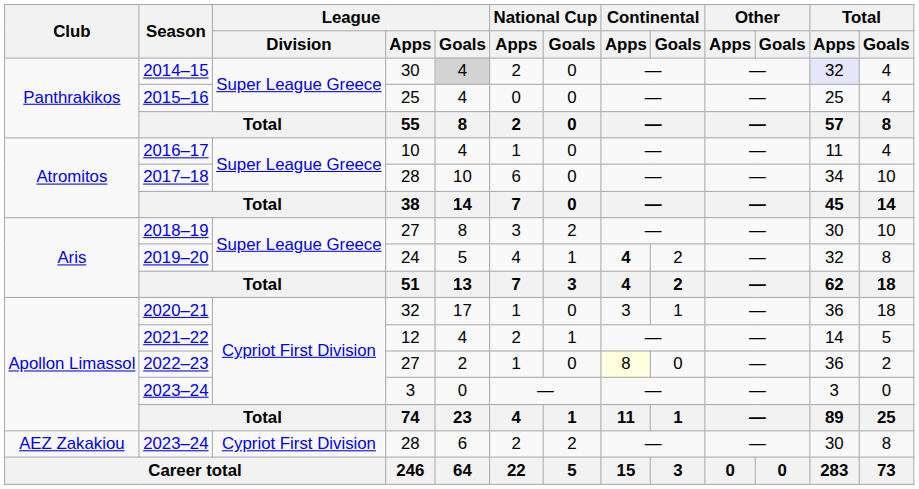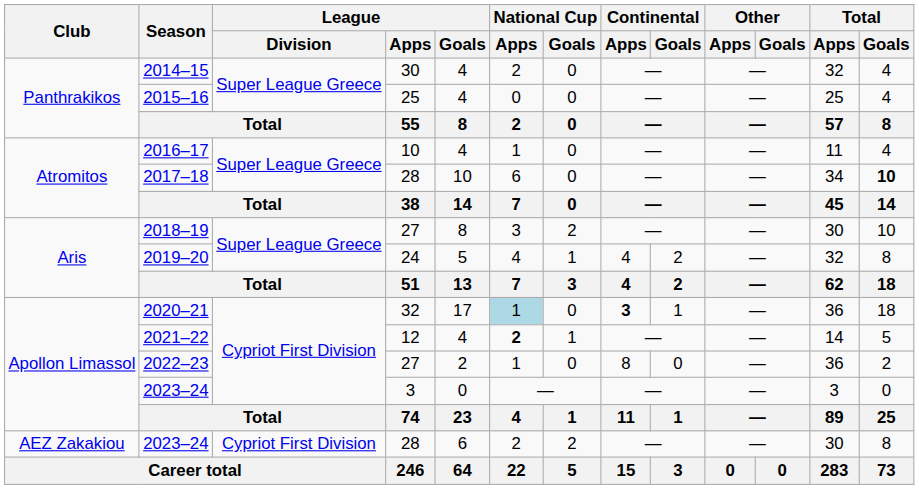(462, 71) lightgrey background -> (462, 71) no background
(834, 71) lavender background -> (834, 71) no background
(886, 177) normal -> (886, 177) bold
(626, 257) bold -> (626, 257) normal
(516, 310) no background -> (516, 310) lightblue background
(626, 310) normal -> (626, 310) bold
(516, 337) normal -> (516, 337) bold
(626, 364) lightyellow background -> (626, 364) no background
